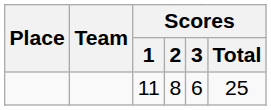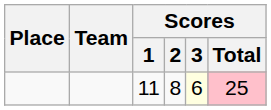(197, 88) no background -> (197, 88) lightyellow background
(237, 88) no background -> (237, 88) pink background
